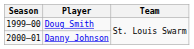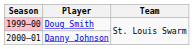(24, 24) no background -> (24, 24) pink background
